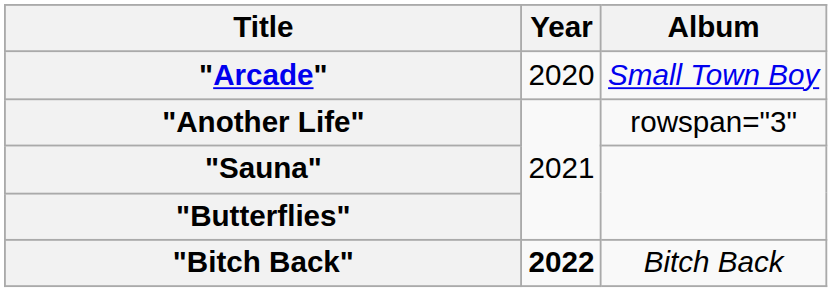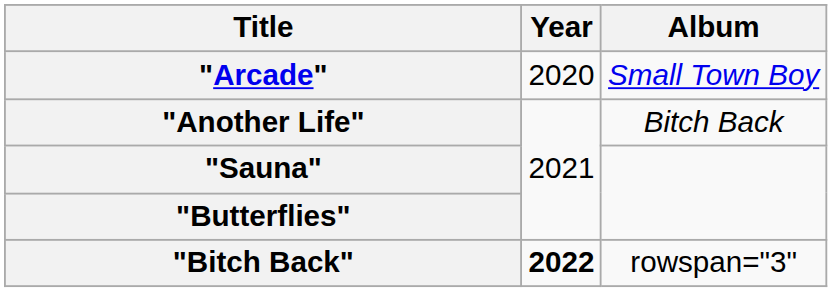(714, 121) rowspan="3" -> (714, 121) Bitch Back
(714, 262) Bitch Back -> (714, 262) rowspan="3"
